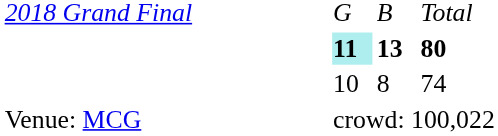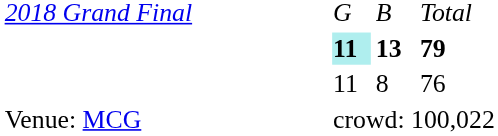(433, 48) 80 -> (433, 48) 79
(346, 83) 10 -> (345, 83) 11
(433, 83) 74 -> (433, 83) 76
